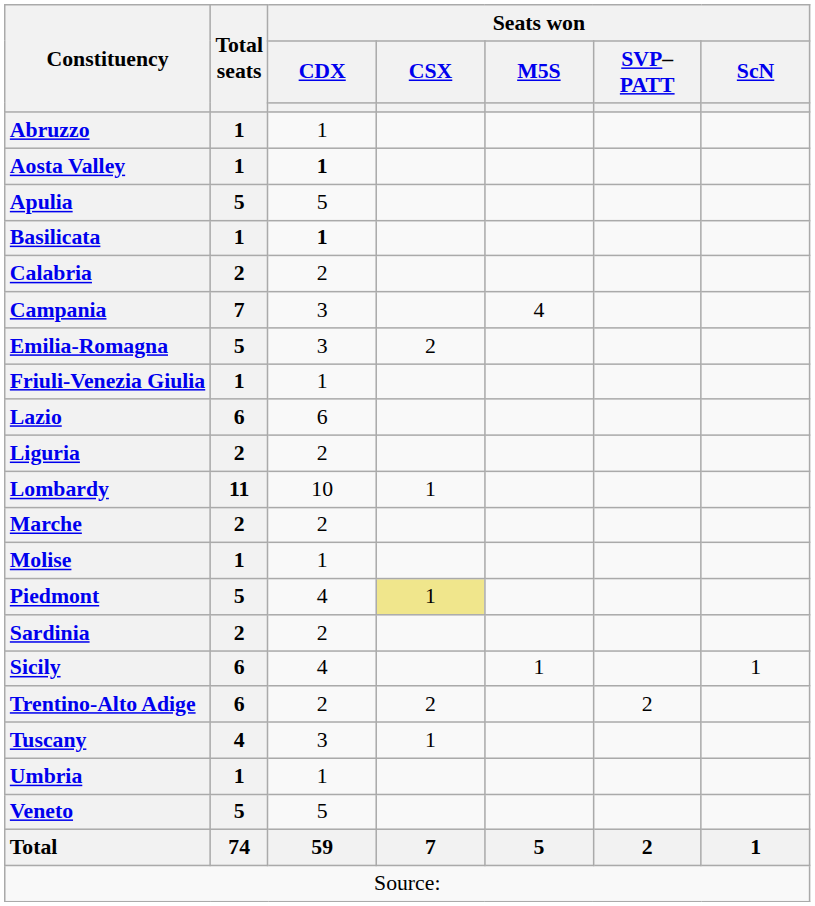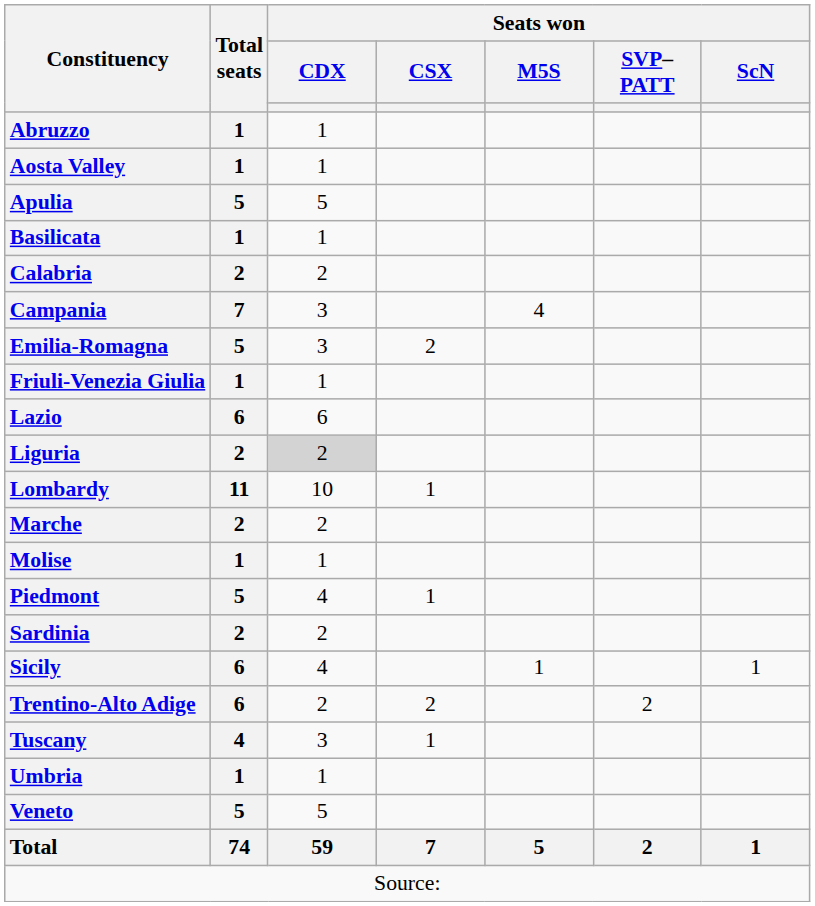(322, 166) bold -> (322, 166) normal
(322, 237) bold -> (322, 237) normal
(322, 453) no background -> (322, 453) lightgrey background
(431, 596) khaki background -> (431, 596) no background
